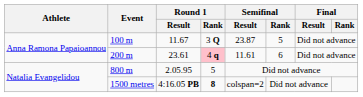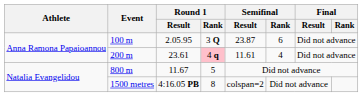(179, 40) 11.67 -> (179, 40) 2.05.95
(280, 40) 5 -> (280, 40) 6
(280, 55) 6 -> (280, 55) 4
(179, 70) 2.05.95 -> (179, 70) 11.67
(213, 85) bold -> (213, 85) normal
